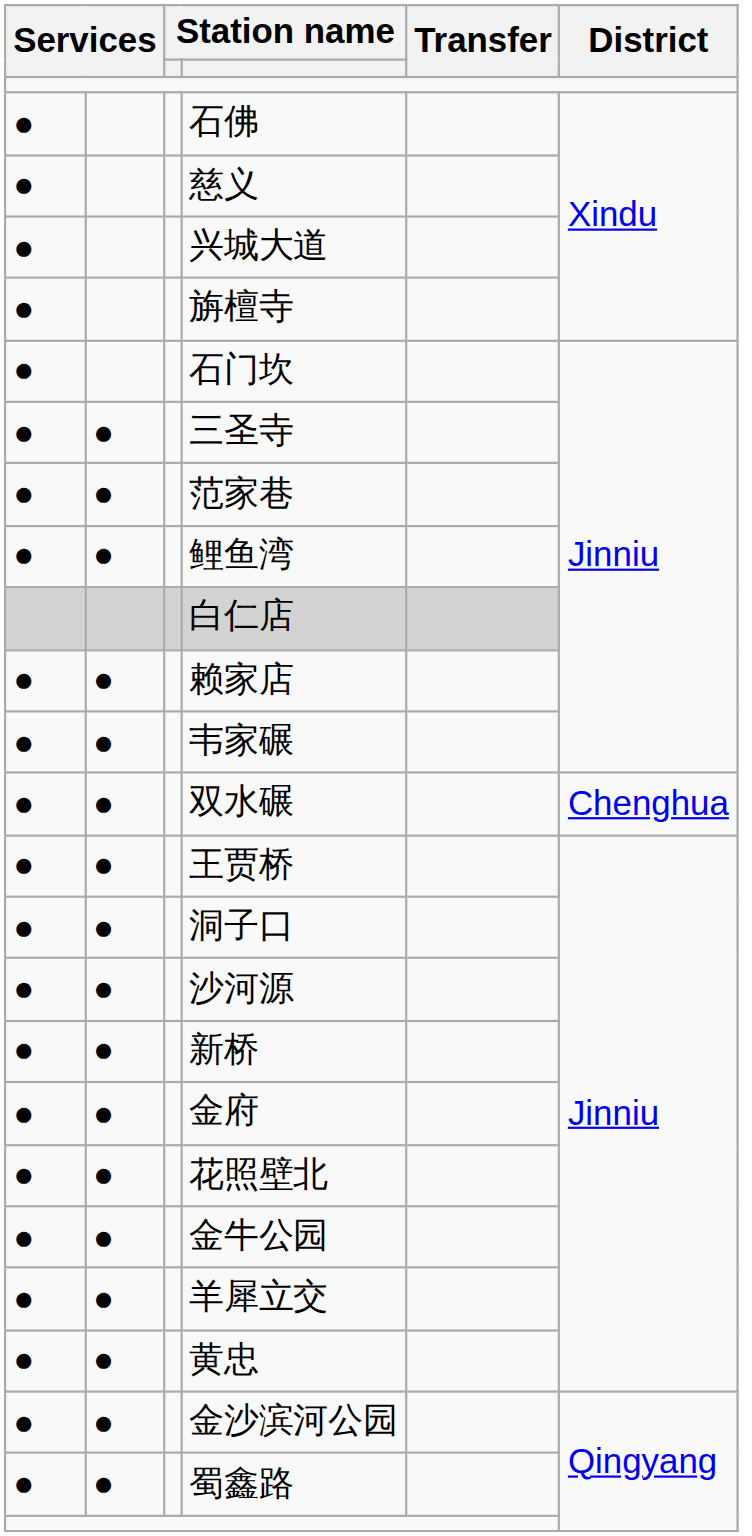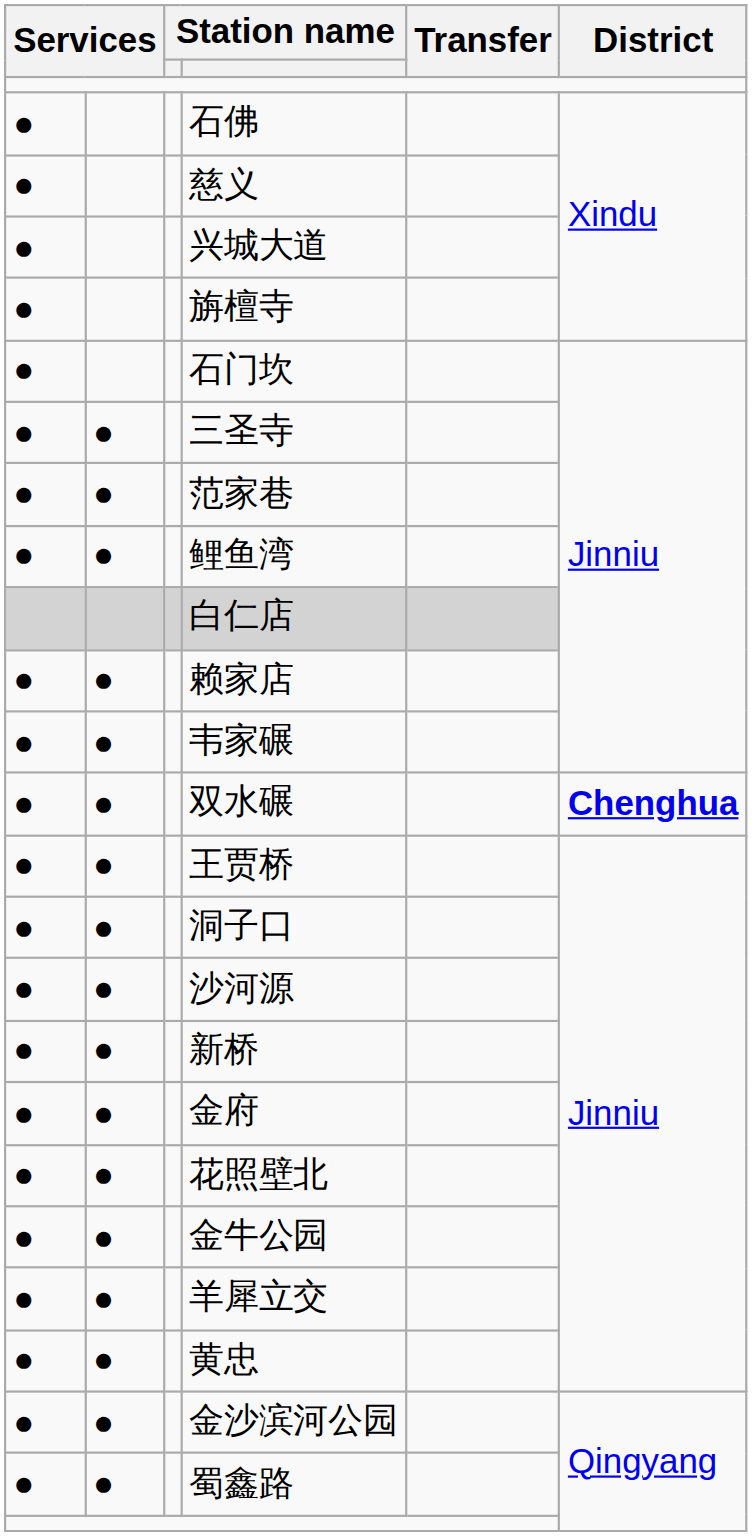(648, 803) normal -> (653, 803) bold
